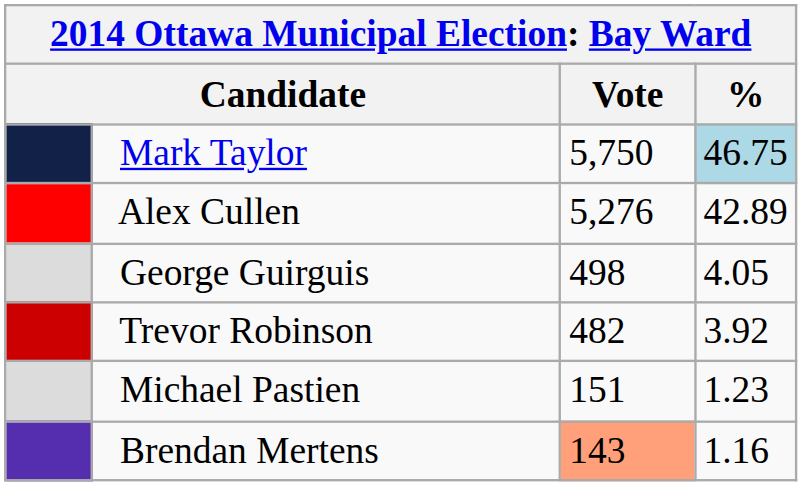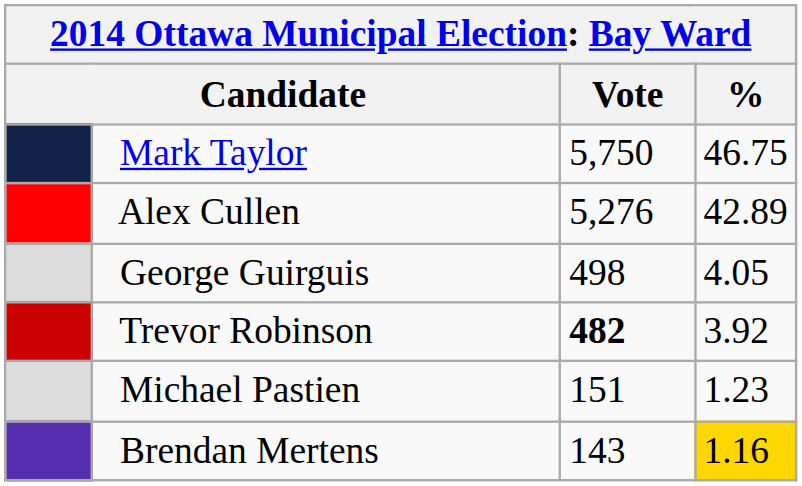(746, 152) lightblue background -> (746, 152) no background
(597, 331) normal -> (597, 331) bold
(597, 449) lightsalmon background -> (597, 449) no background
(736, 449) no background -> (736, 449) gold background
